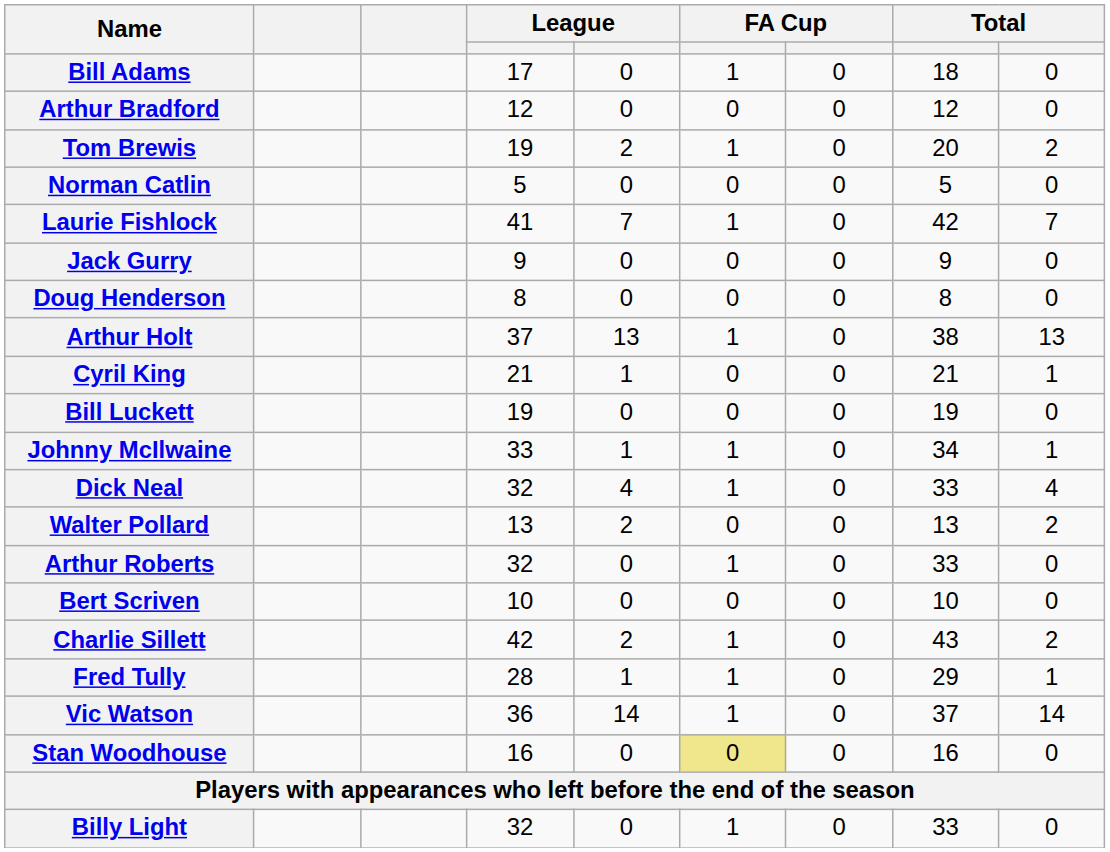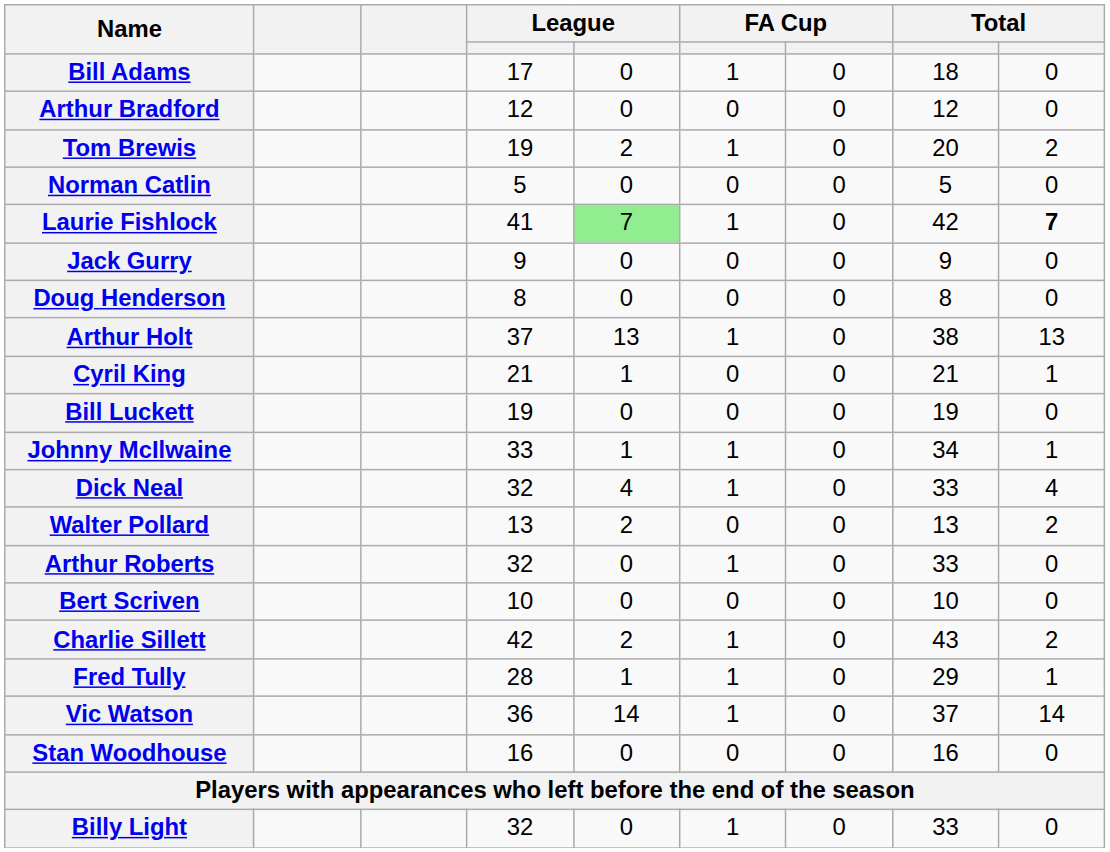(626, 223) no background -> (626, 223) lightgreen background
(1052, 223) normal -> (1052, 223) bold
(733, 752) khaki background -> (733, 752) no background
